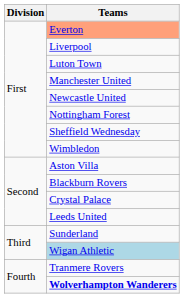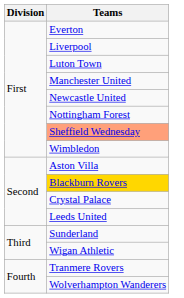(66, 30) lightsalmon background -> (66, 30) no background
(95, 132) no background -> (95, 132) lightsalmon background
(88, 183) no background -> (88, 183) gold background
(82, 251) lightblue background -> (82, 251) no background
(113, 285) bold -> (108, 285) normal
